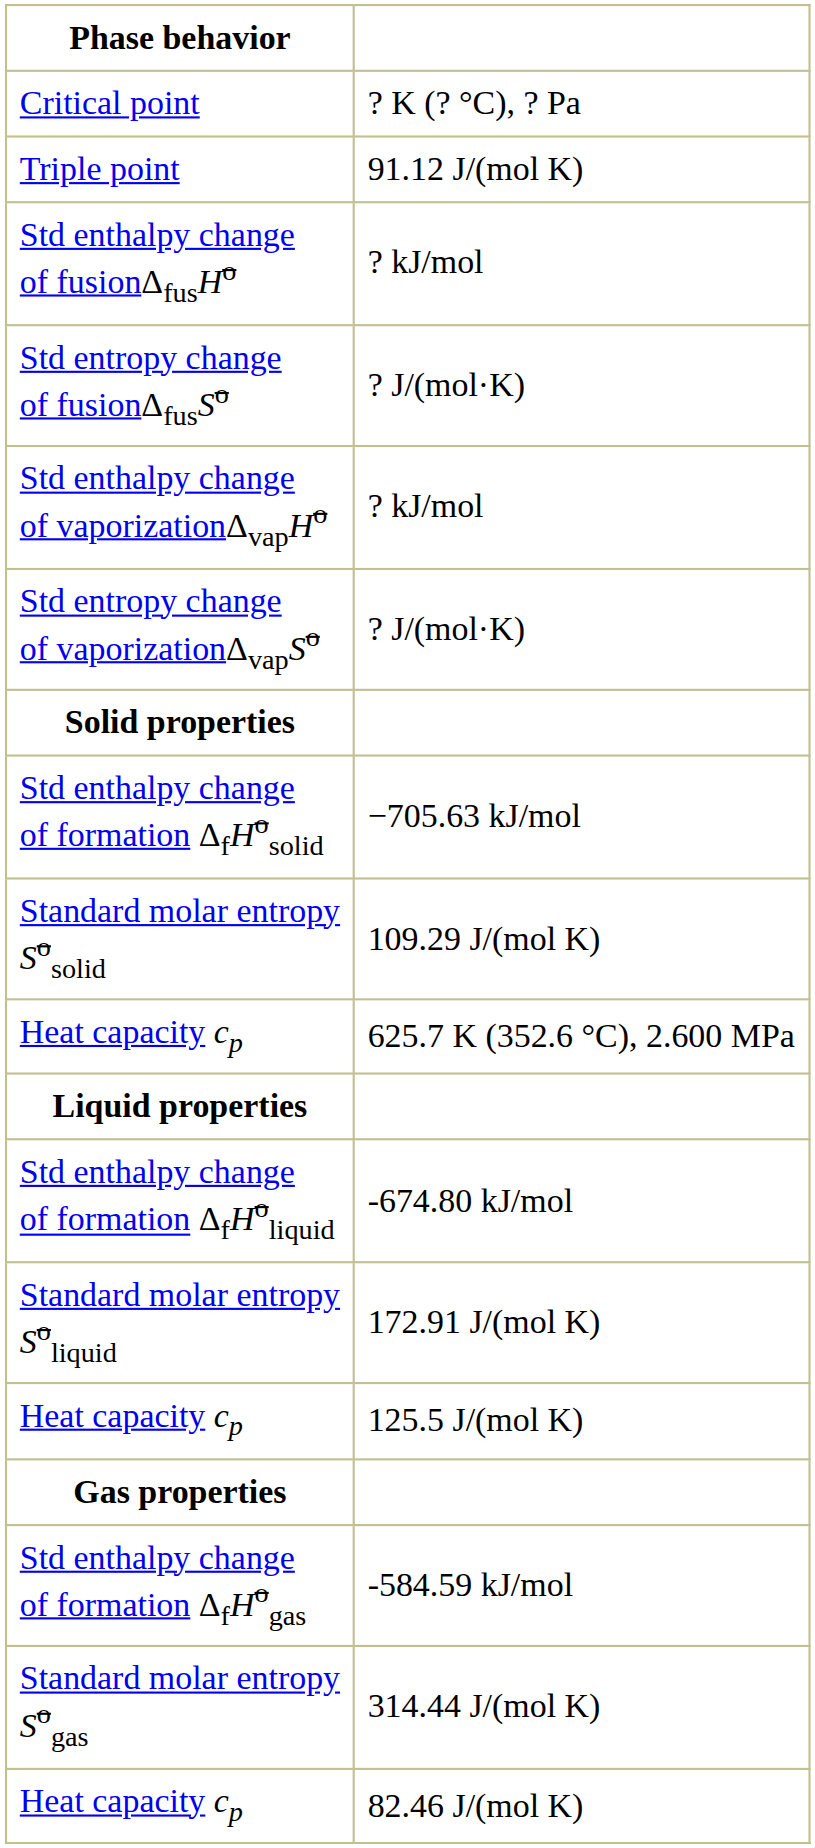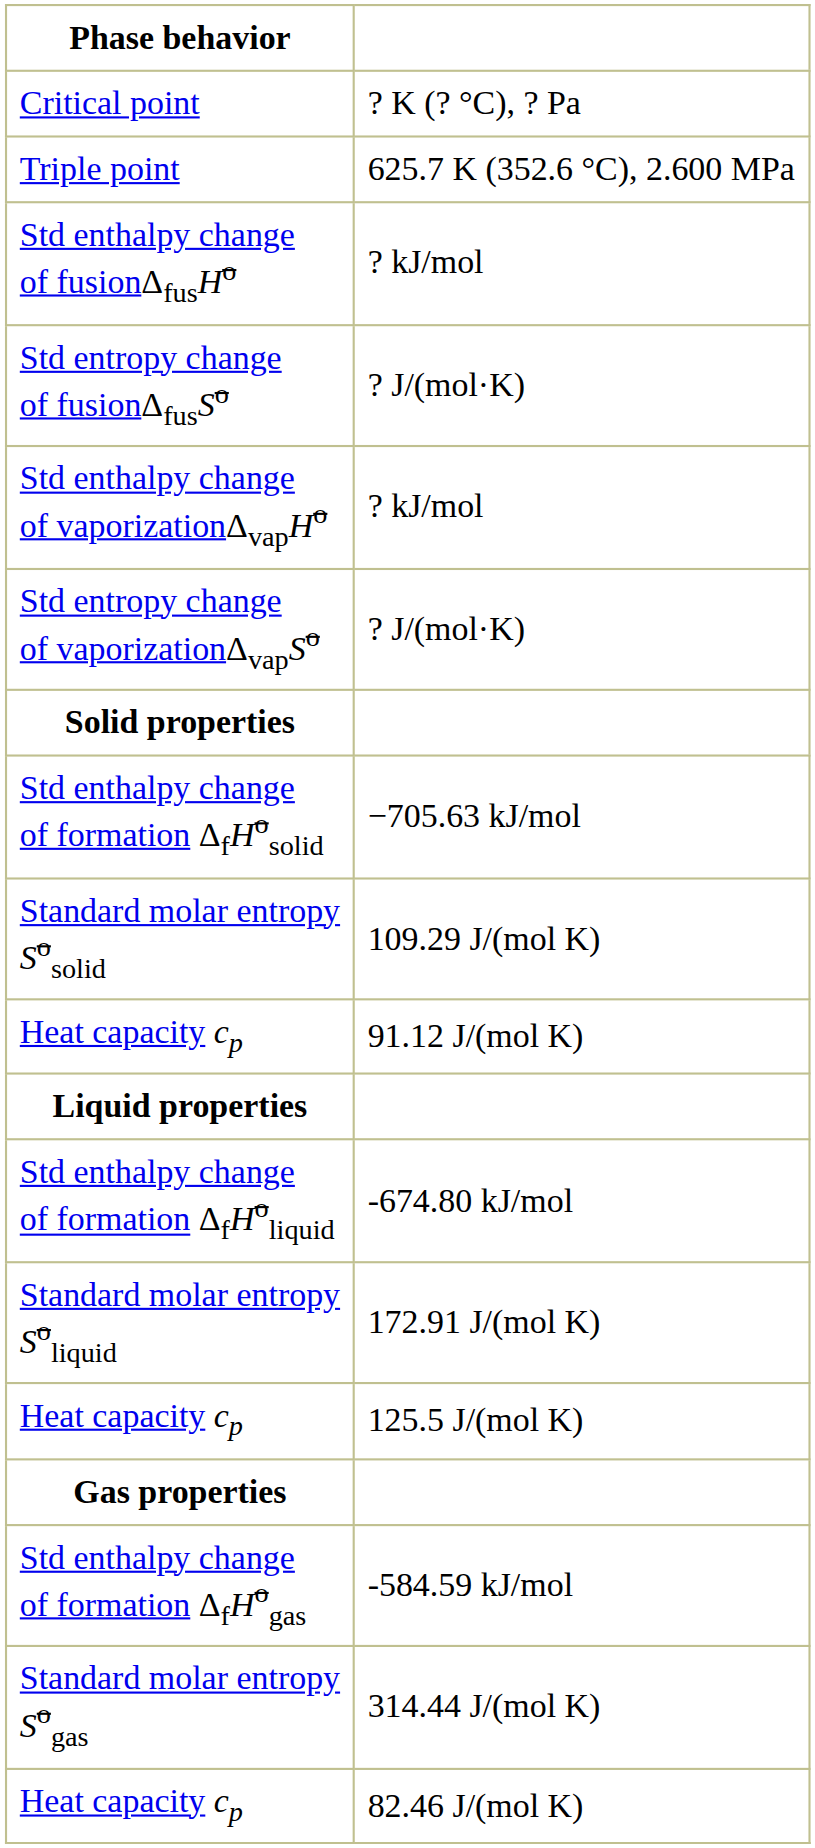(476, 168) 91.12 J/(mol K) -> (581, 168) 625.7 K (352.6 °C), 2.600 MPa
(581, 1036) 625.7 K (352.6 °C), 2.600 MPa -> (476, 1036) 91.12 J/(mol K)
